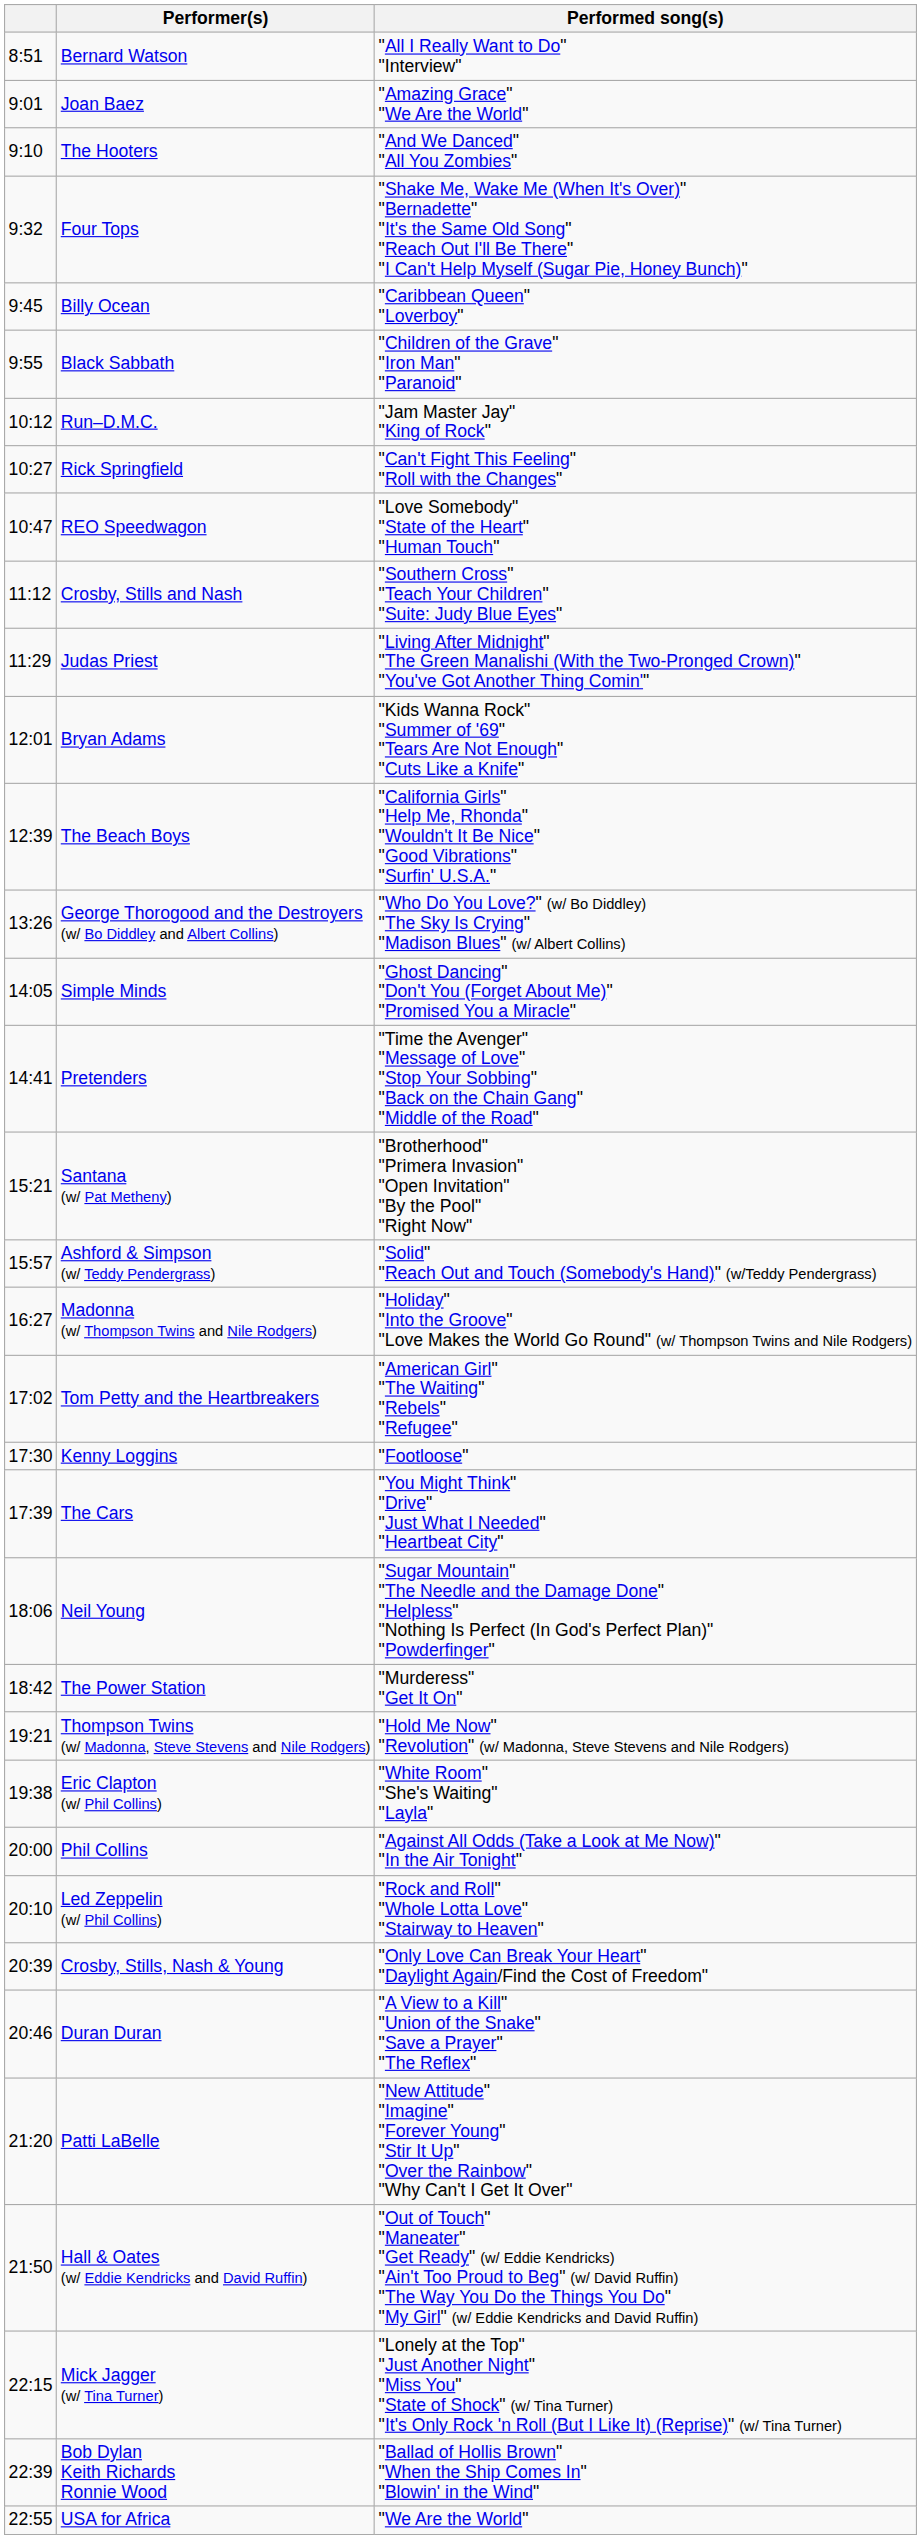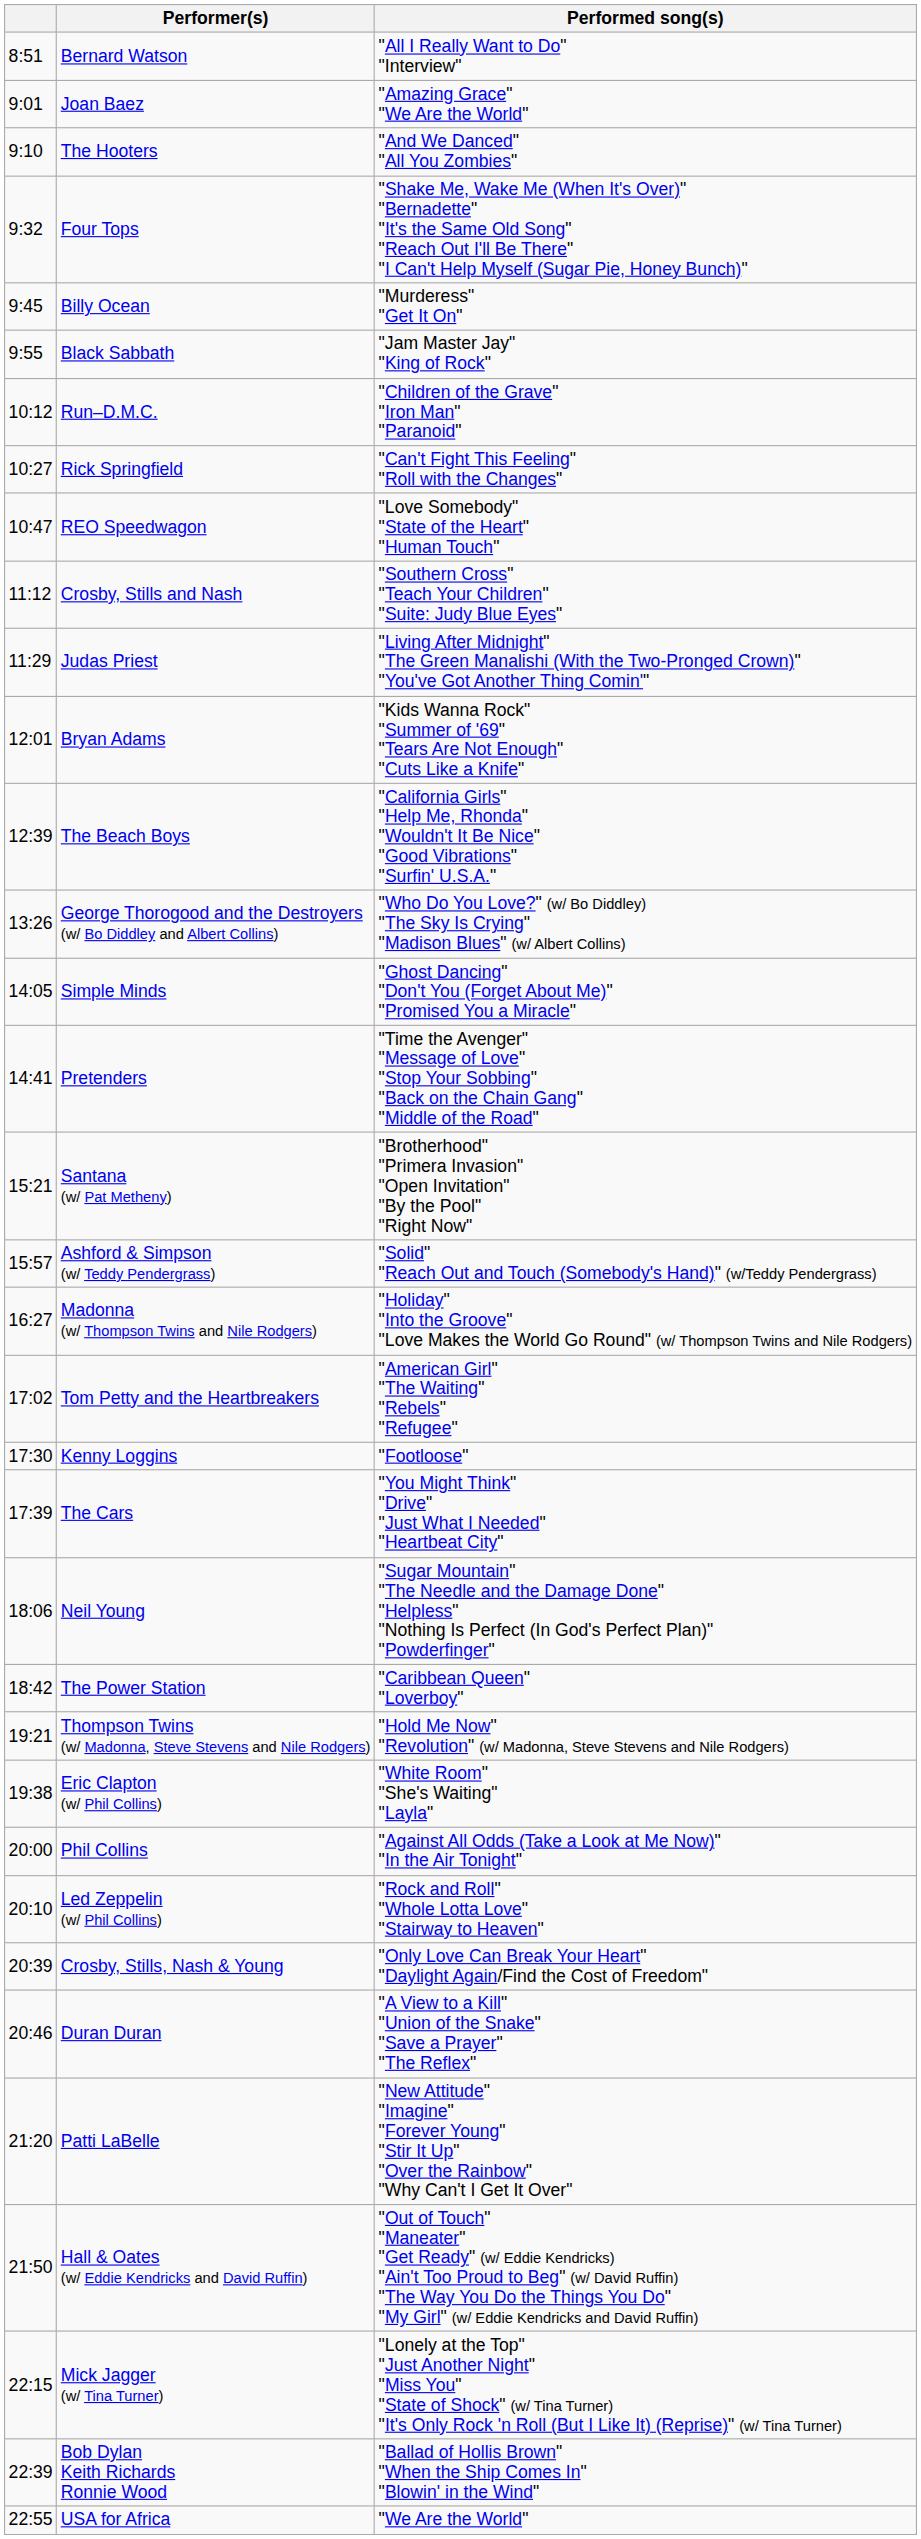(454, 306) "Caribbean Queen" "Loverboy" -> (426, 306) "Murderess" "Get It On"
(469, 364) "Children of the Grave" "Iron Man" "Paranoid" -> (447, 354) "Jam Master Jay" "King of Rock"
(447, 421) "Jam Master Jay" "King of Rock" -> (469, 411) "Children of the Grave" "Iron Man" "Paranoid"
(426, 1688) "Murderess" "Get It On" -> (454, 1688) "Caribbean Queen" "Loverboy"
